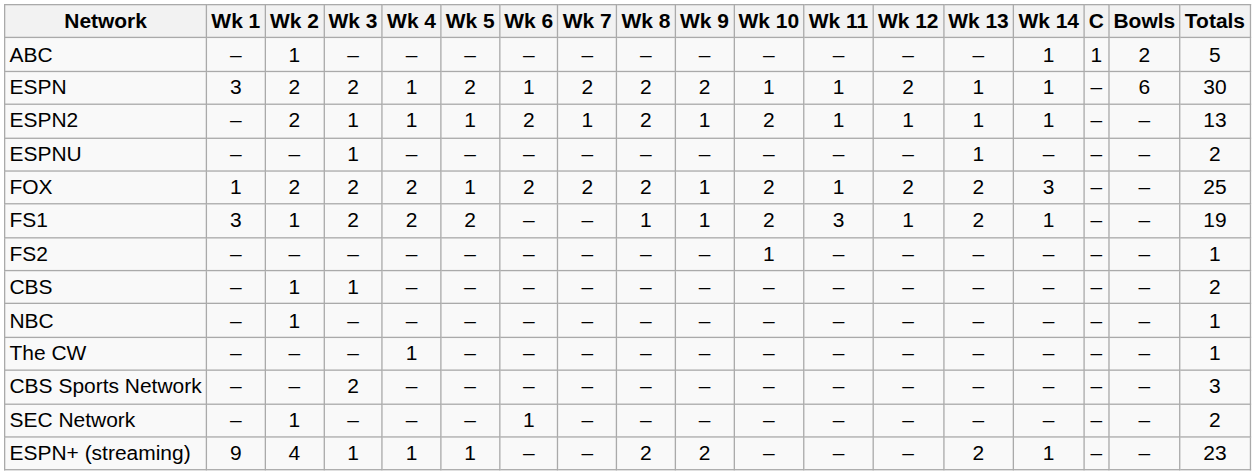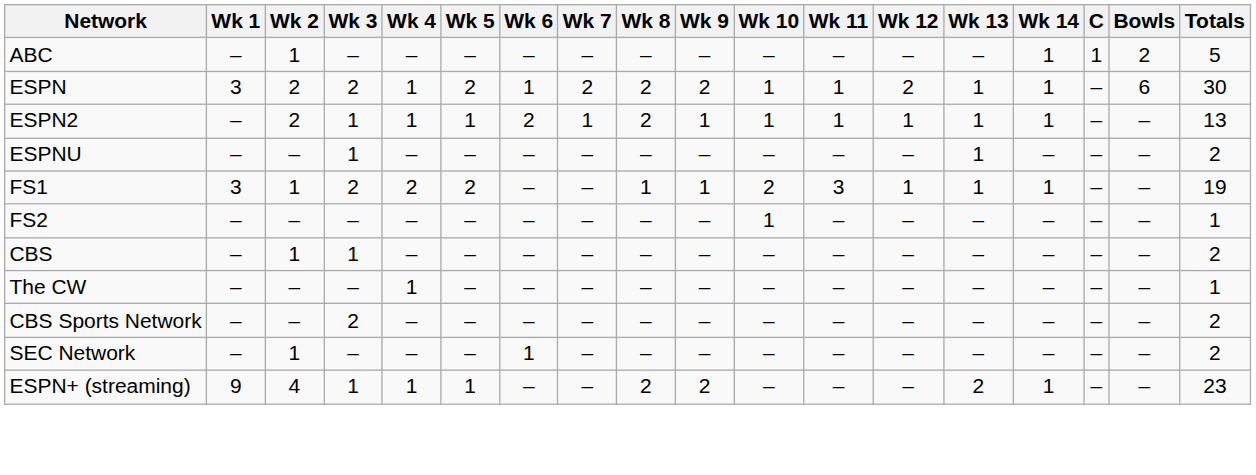(769, 120) 2 -> (769, 120) 1
- row: (31, 187)
(978, 220) 2 -> (978, 187) 1
- row: (32, 320)
(1215, 386) 3 -> (1215, 320) 2
